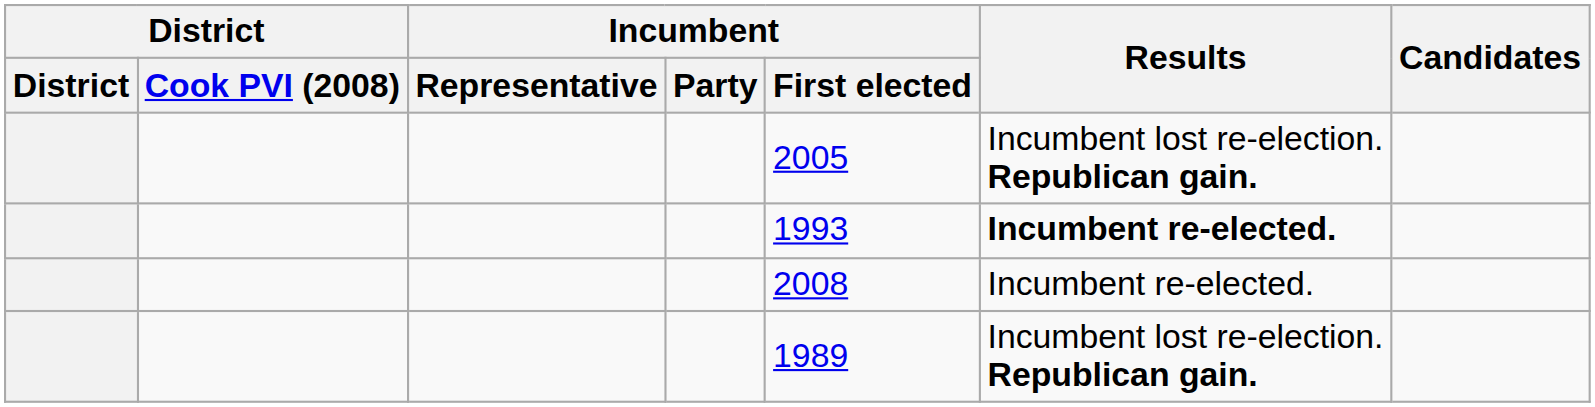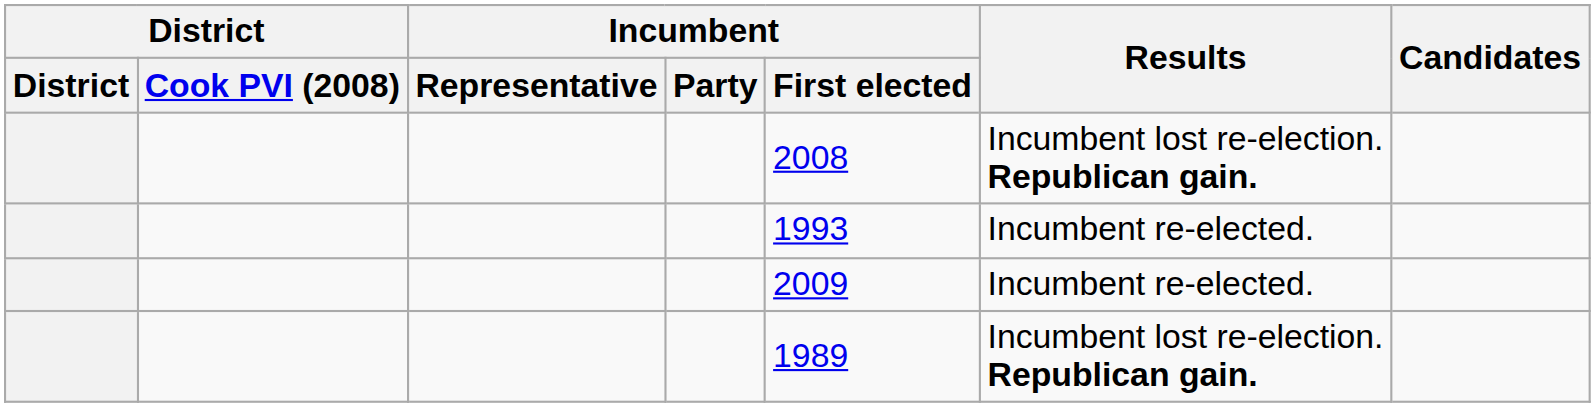(811, 157) 2005 -> (811, 157) 2008
(1162, 229) bold -> (1151, 229) normal
(811, 283) 2008 -> (811, 283) 2009
